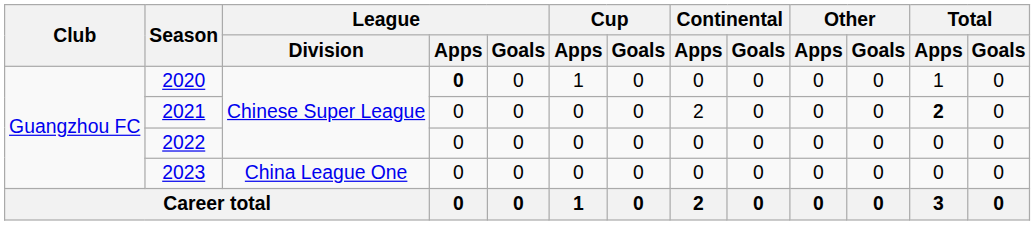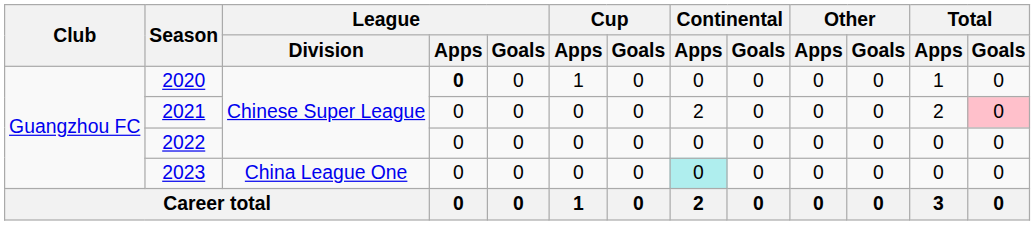(938, 111) bold -> (938, 111) normal
(999, 111) no background -> (999, 111) pink background
(698, 173) no background -> (698, 173) paleturquoise background
